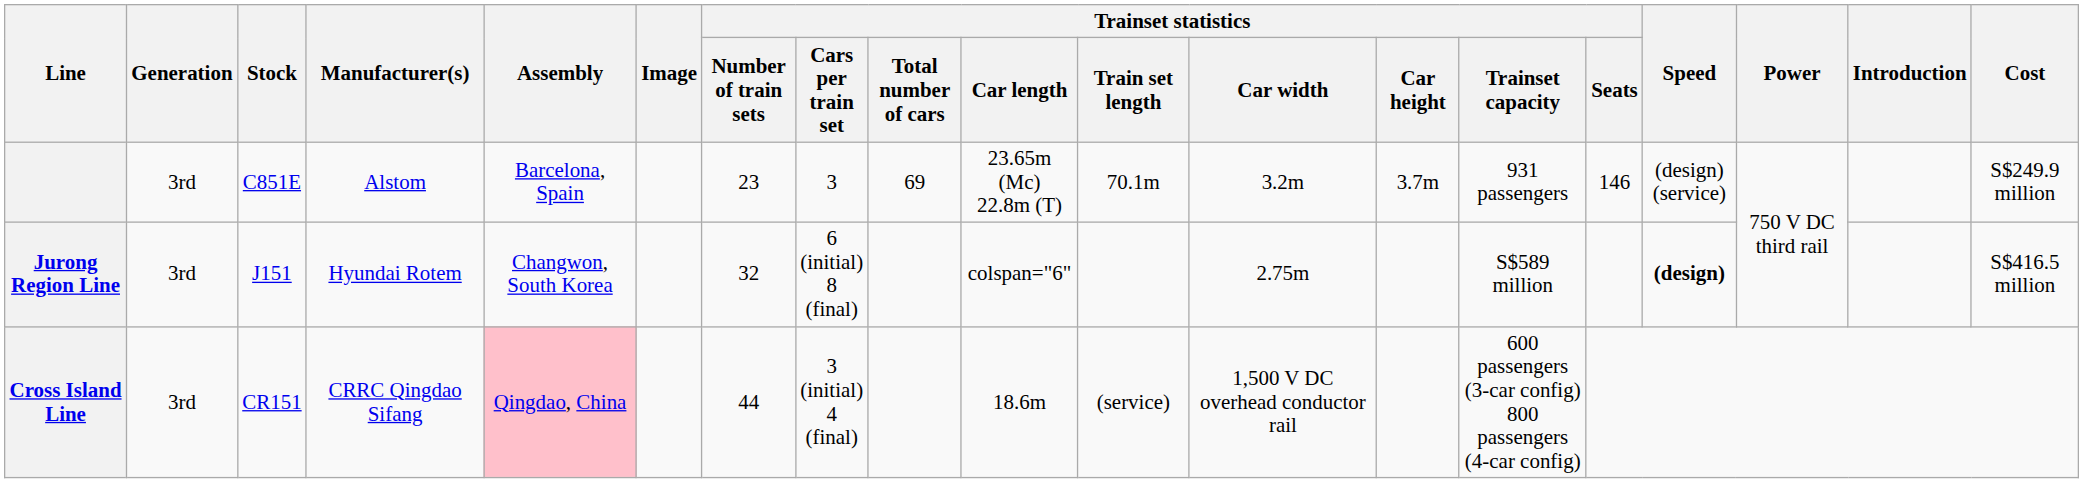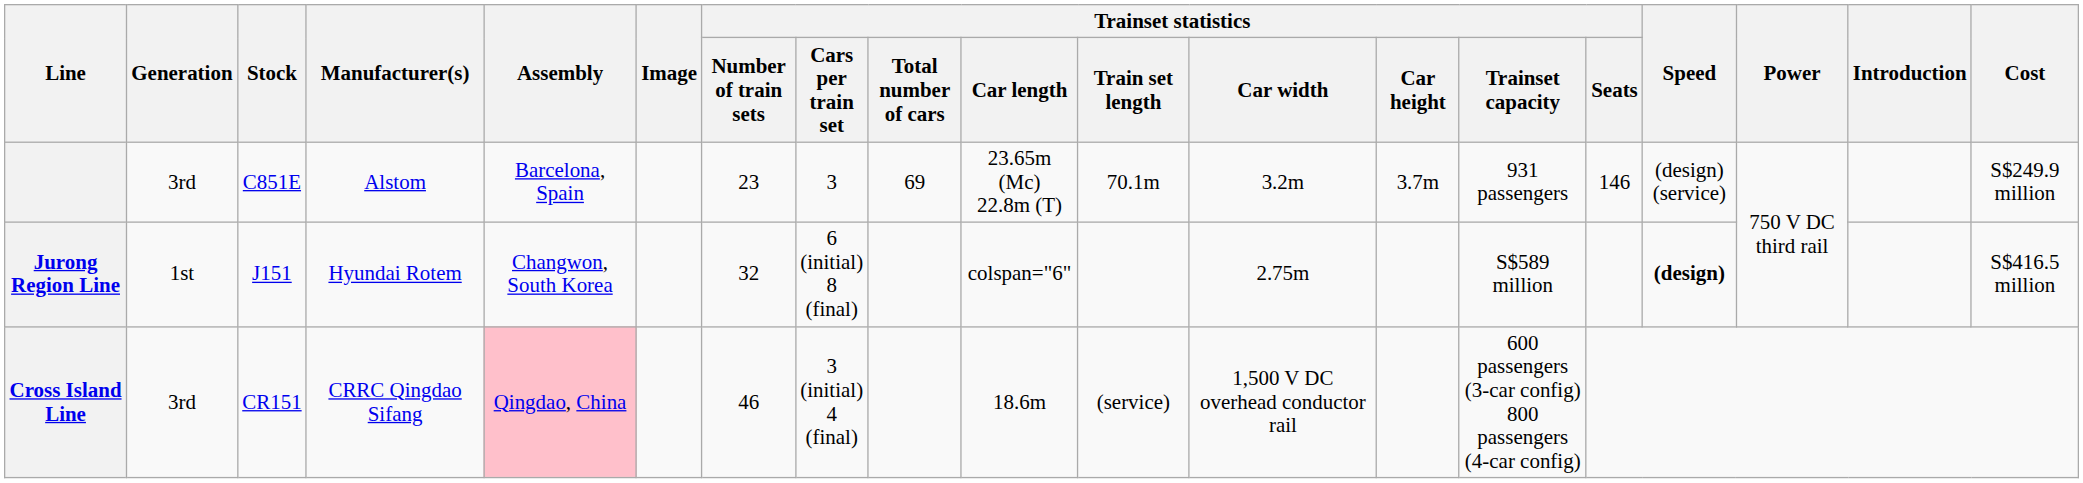(182, 274) 3rd -> (182, 274) 1st
(749, 401) 44 -> (749, 401) 46
